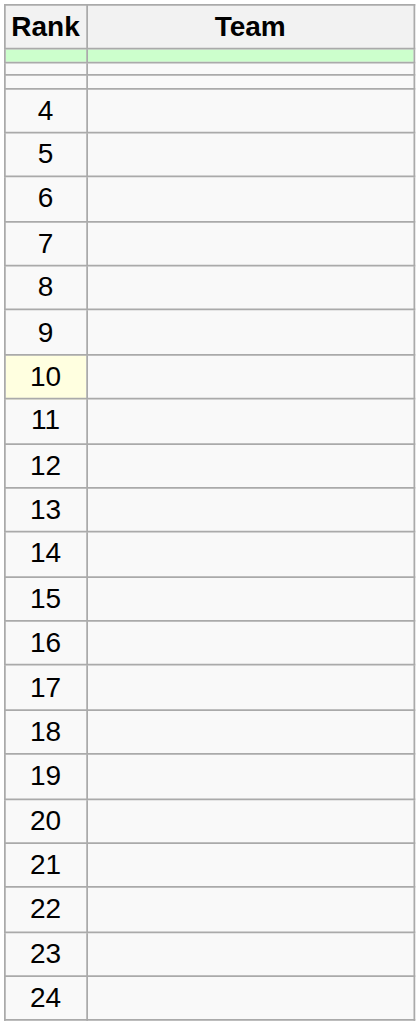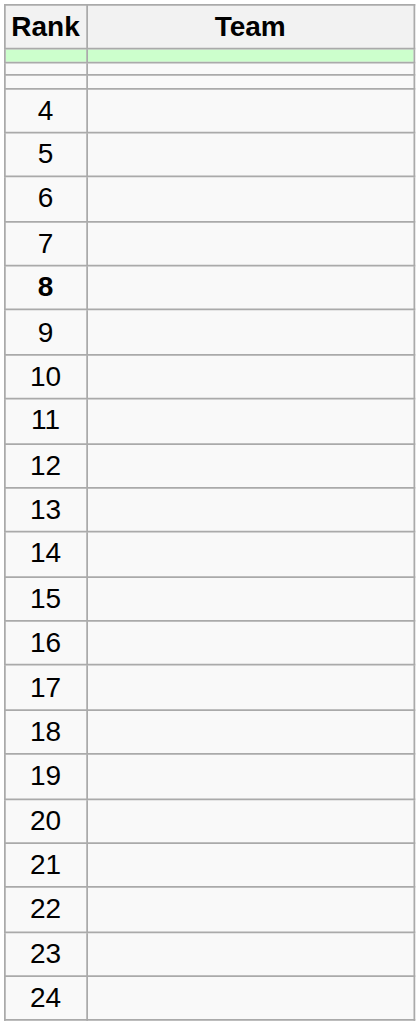(46, 287) normal -> (46, 287) bold
(46, 376) lightyellow background -> (46, 376) no background
